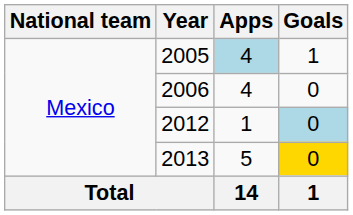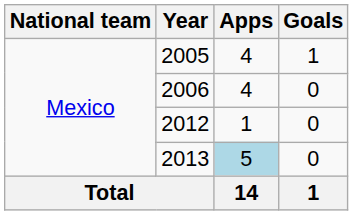(246, 55) lightblue background -> (246, 55) no background
(313, 124) lightblue background -> (313, 124) no background
(246, 158) no background -> (246, 158) lightblue background
(313, 158) gold background -> (313, 158) no background
